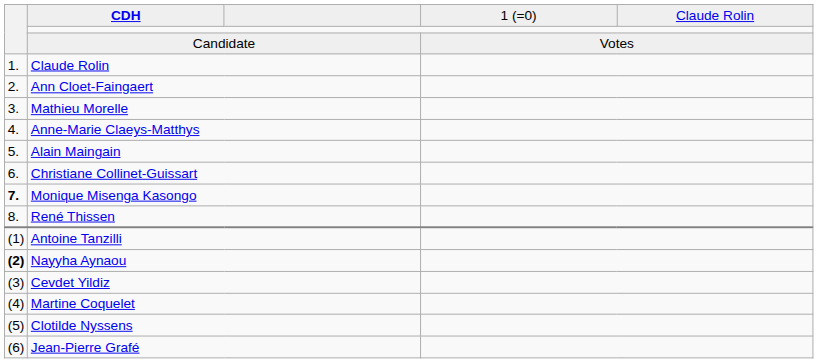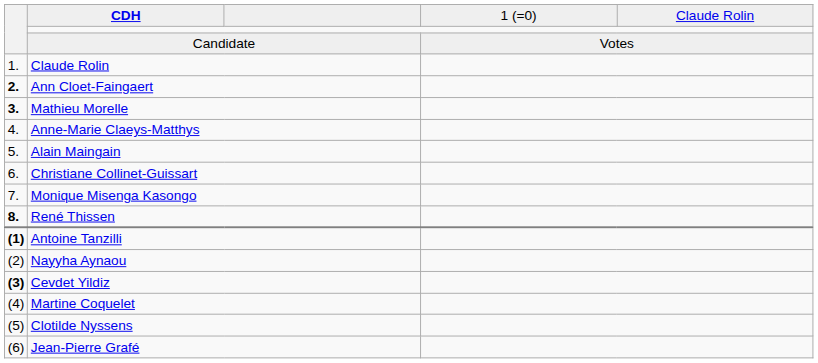(13, 87) normal -> (13, 87) bold
(13, 109) normal -> (13, 109) bold
(13, 195) bold -> (13, 195) normal
(13, 217) normal -> (13, 217) bold
(16, 239) normal -> (16, 239) bold
(16, 261) bold -> (16, 261) normal
(16, 282) normal -> (16, 282) bold
